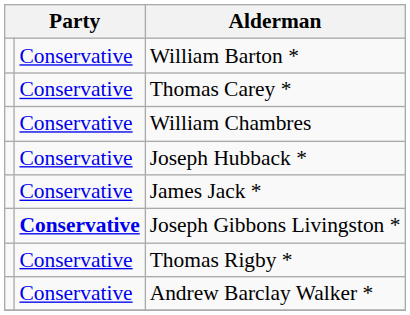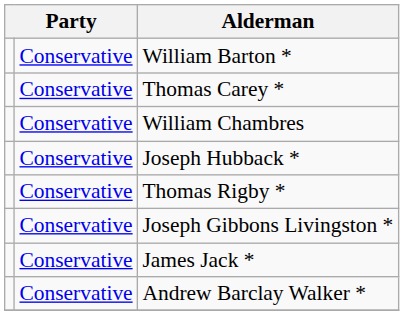rows swapped: (206, 191) <-> (221, 259)
(80, 225) bold -> (76, 225) normal
